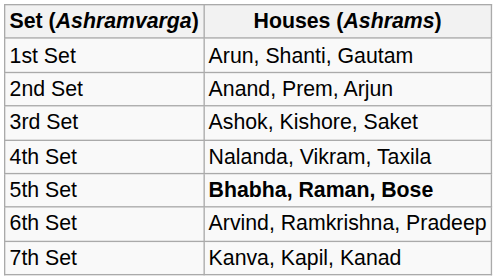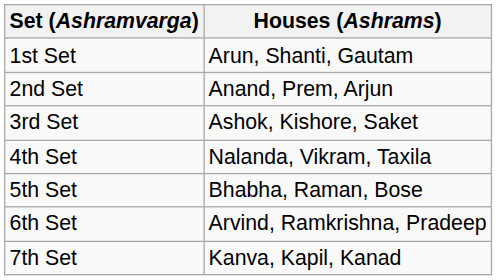(321, 190) bold -> (316, 190) normal
